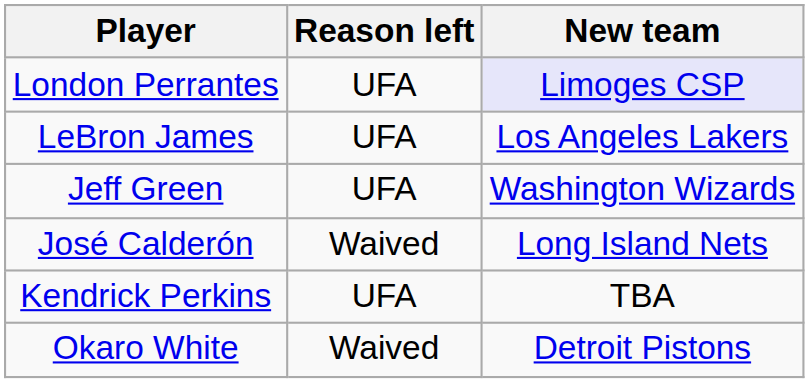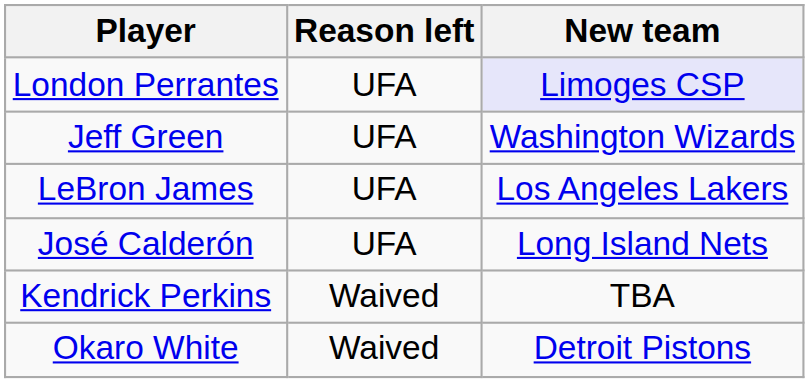rows swapped: (146, 137) <-> (146, 190)
(384, 243) Waived -> (384, 243) UFA
(384, 296) UFA -> (384, 296) Waived
